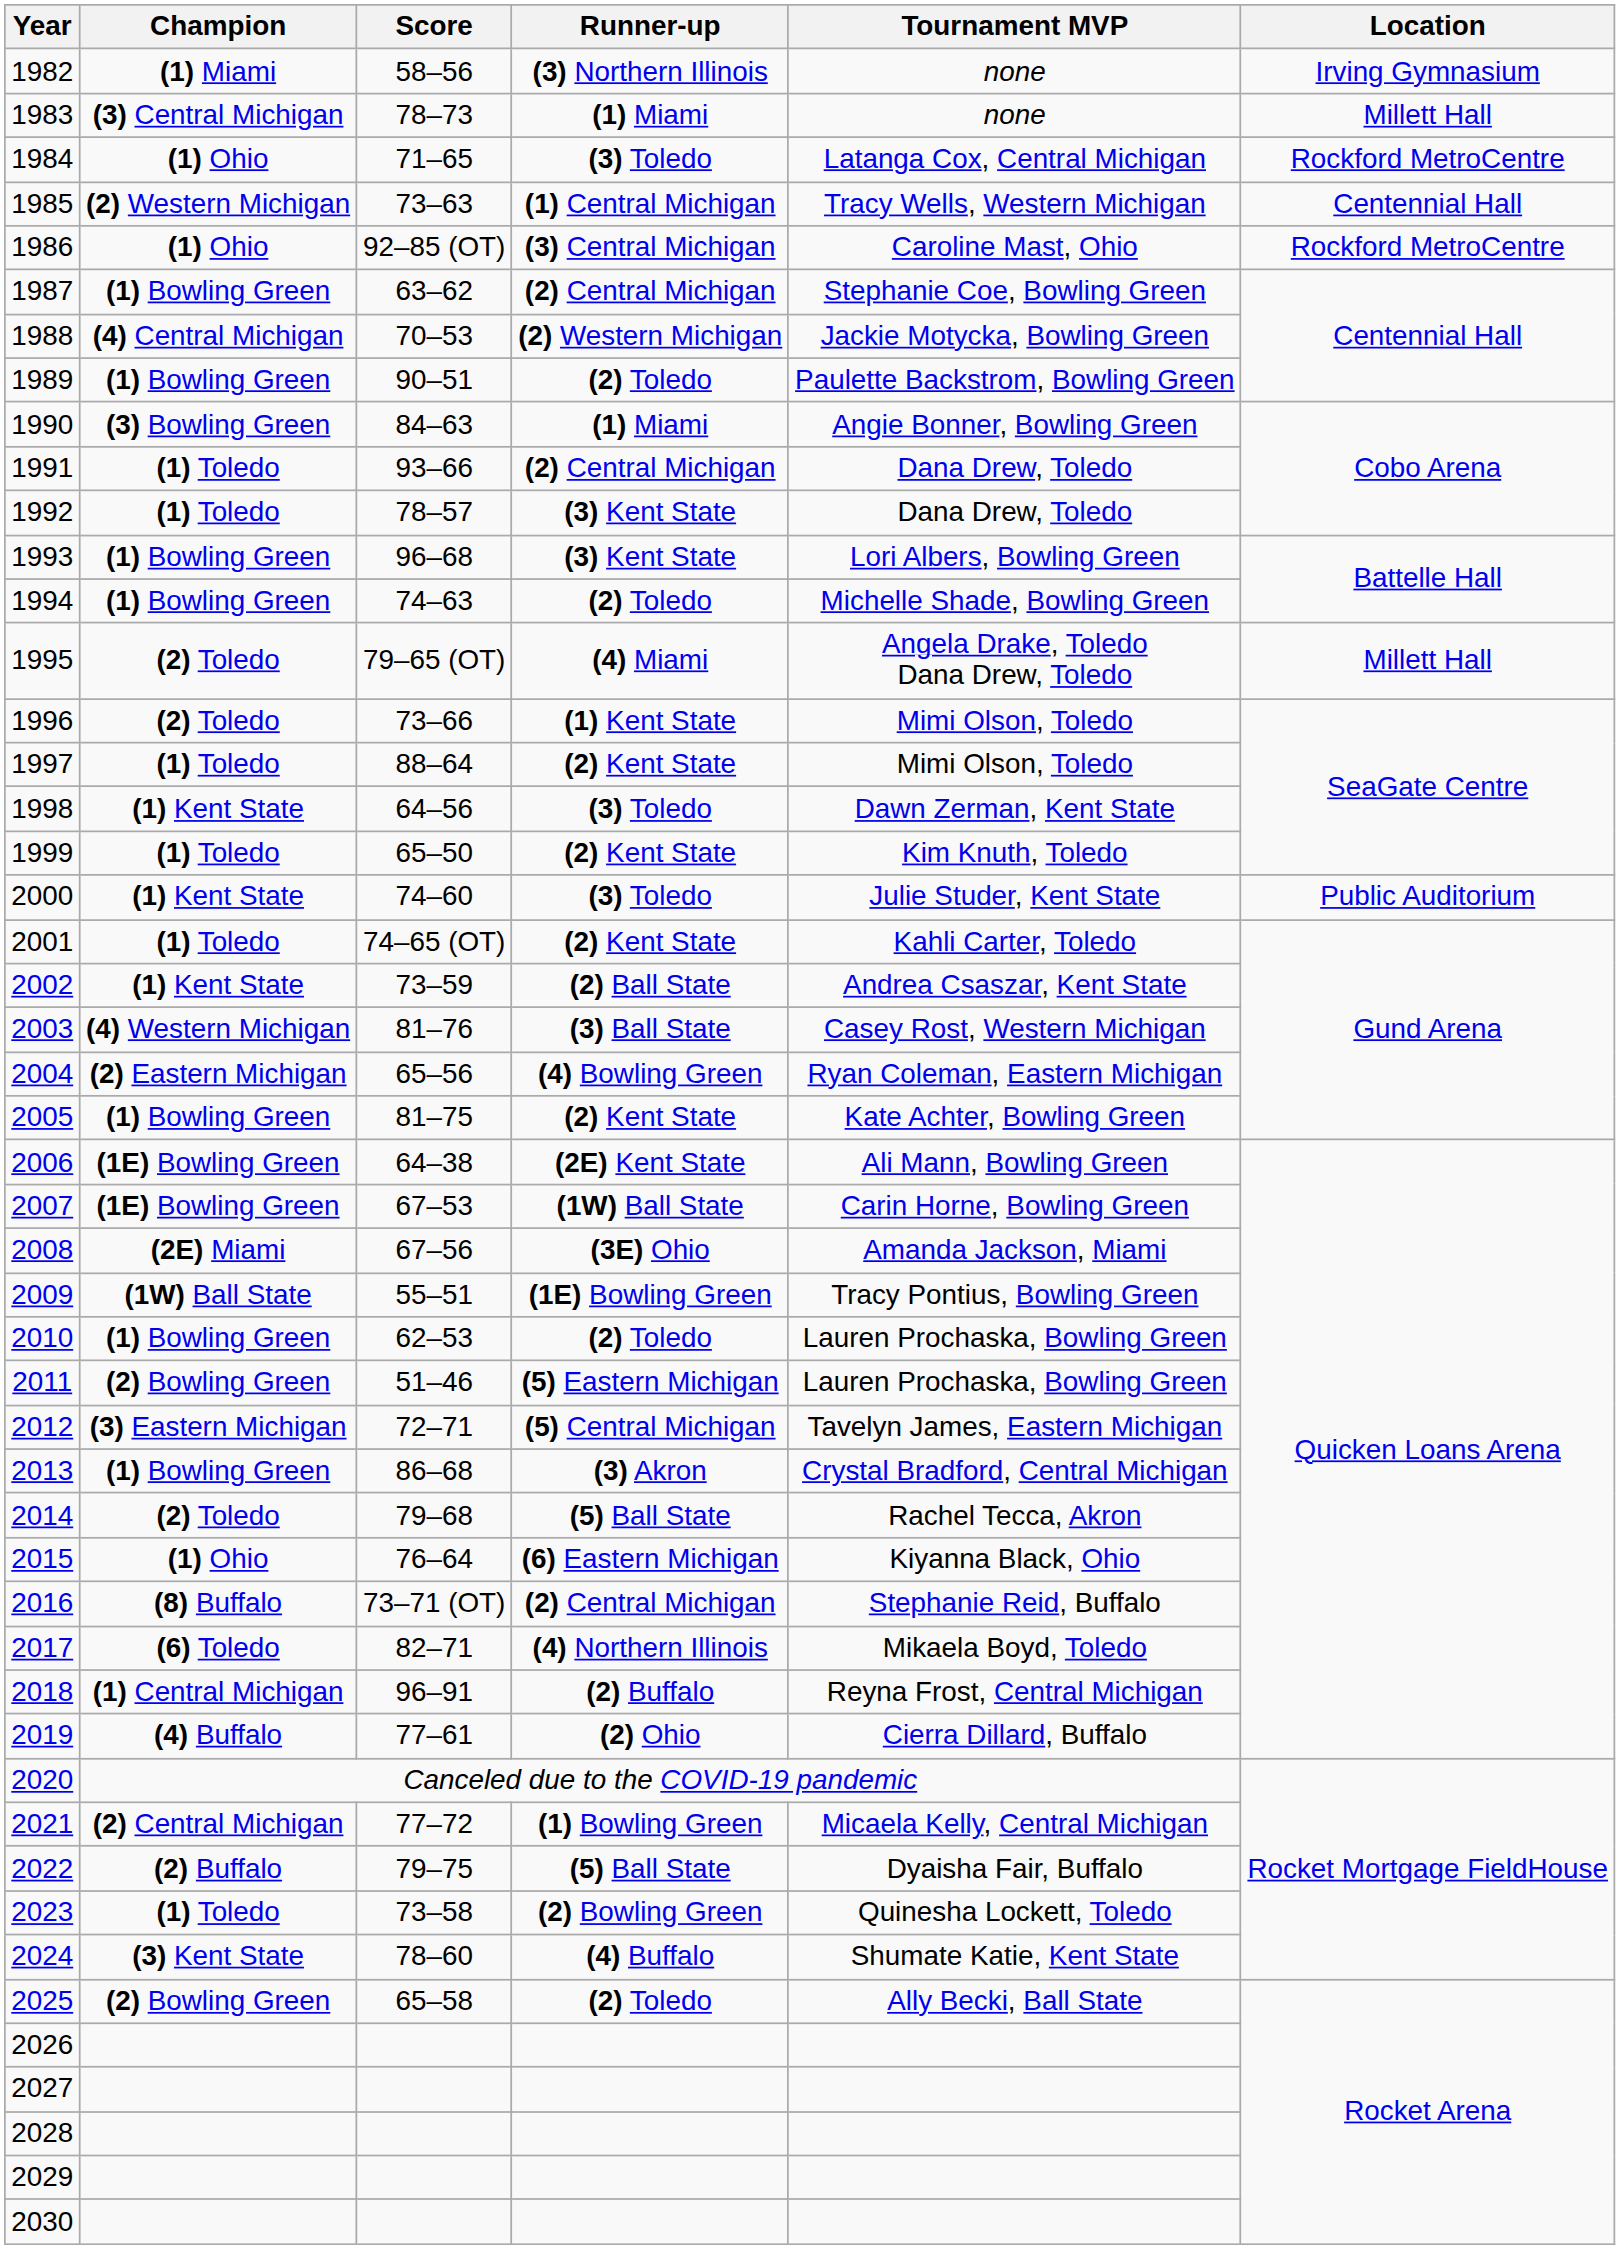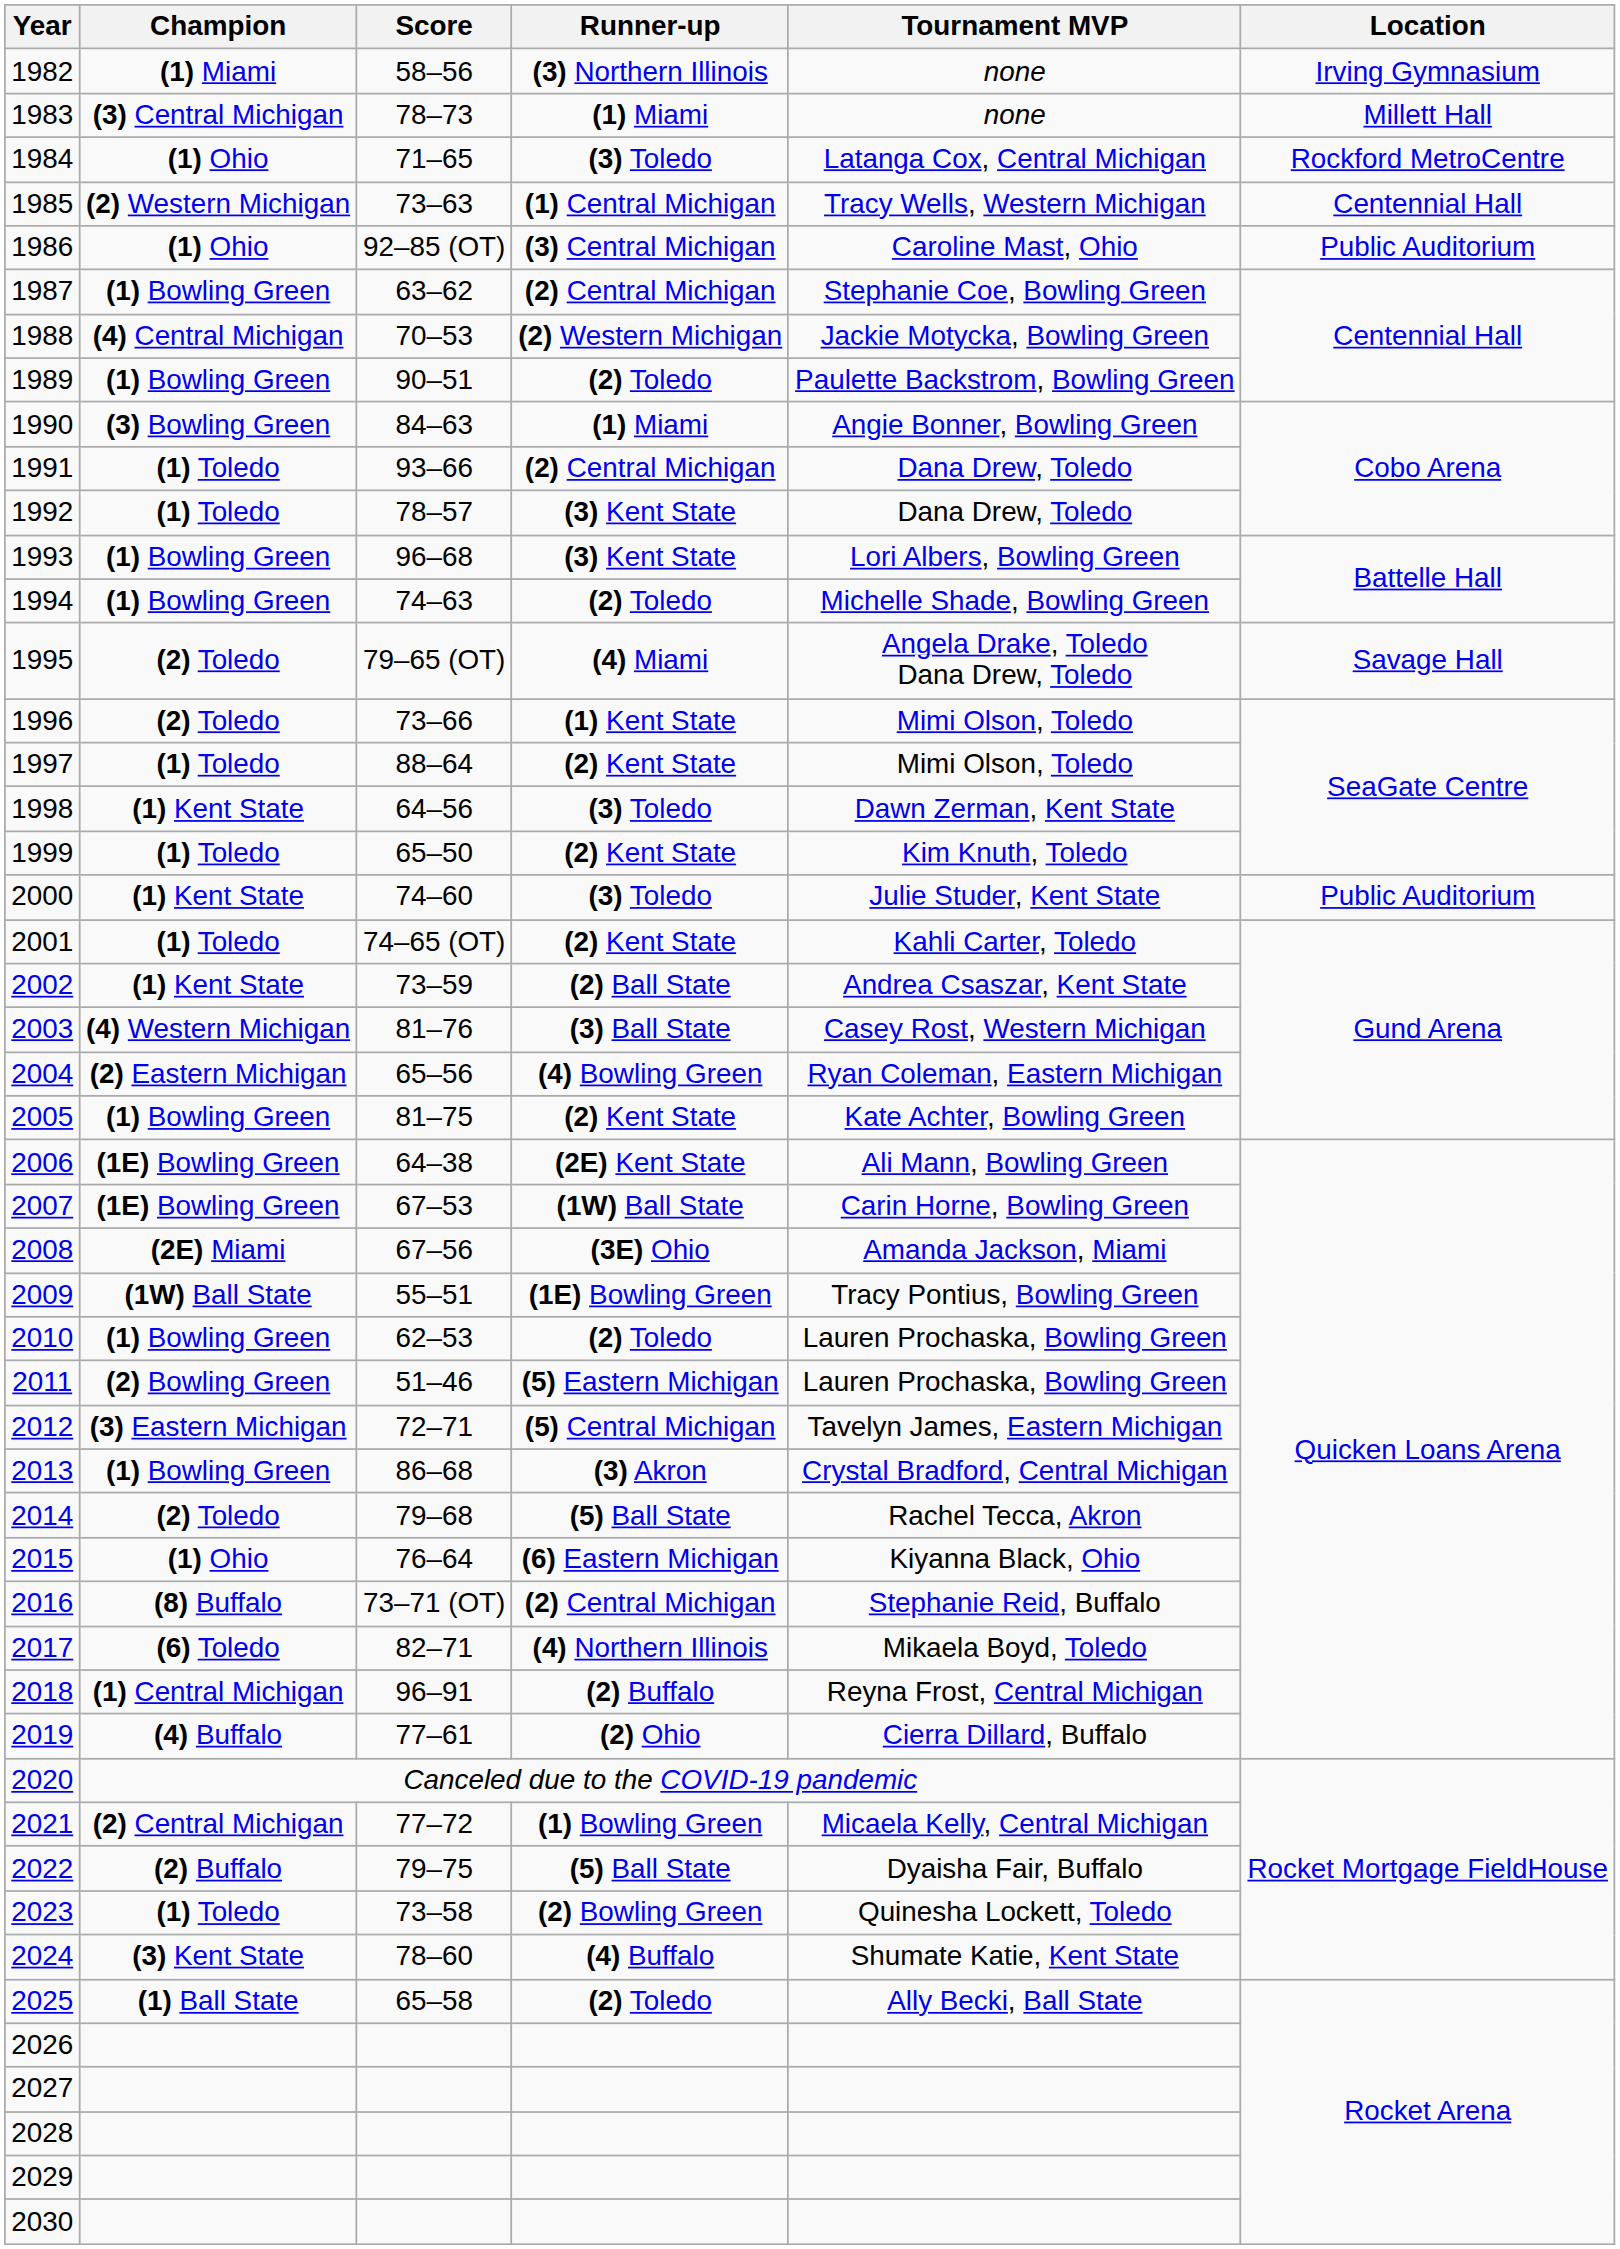(1428, 247) Rockford MetroCentre -> (1428, 247) Public Auditorium
(1428, 660) Millett Hall -> (1428, 660) Savage Hall
(218, 2000) (2) Bowling Green -> (218, 2000) (1) Ball State
